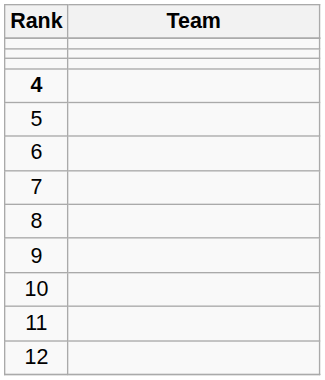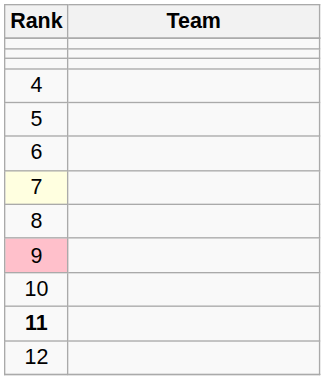(36, 85) bold -> (36, 85) normal
(36, 187) no background -> (36, 187) lightyellow background
(36, 255) no background -> (36, 255) pink background
(36, 323) normal -> (36, 323) bold
